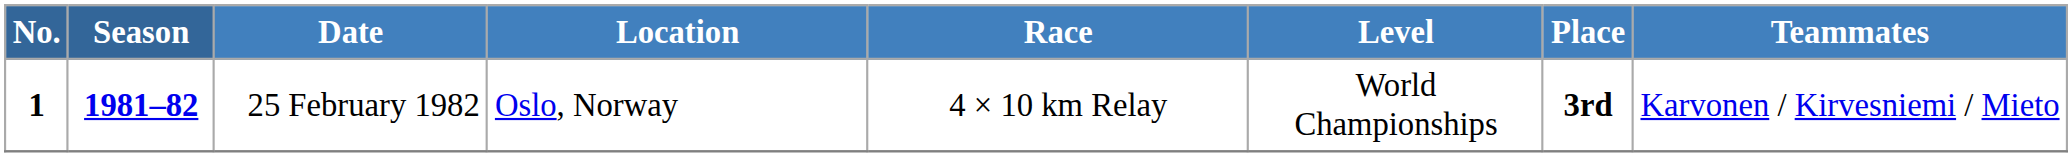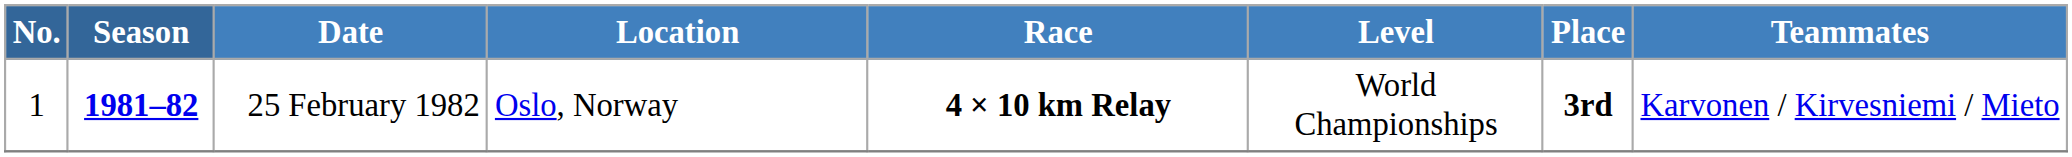(37, 104) bold -> (37, 104) normal
(1058, 104) normal -> (1058, 104) bold
